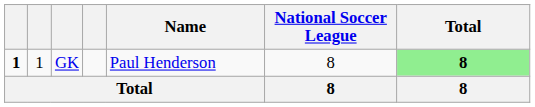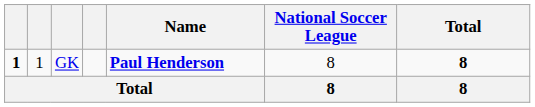(163, 62) normal -> (167, 62) bold
(463, 62) lightgreen background -> (463, 62) no background
